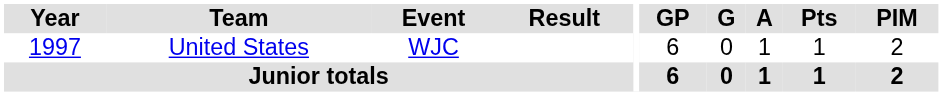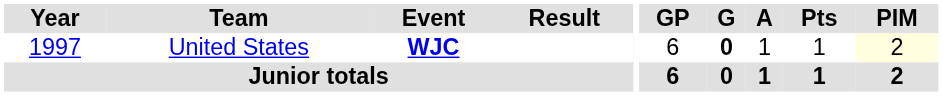(434, 47) normal -> (434, 47) bold
(726, 47) normal -> (726, 47) bold
(897, 47) no background -> (897, 47) lightyellow background
